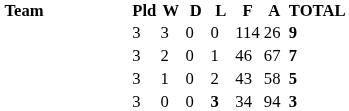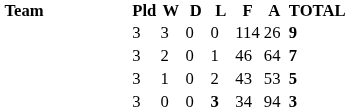(272, 56) 67 -> (272, 56) 64
(272, 78) 58 -> (272, 78) 53
